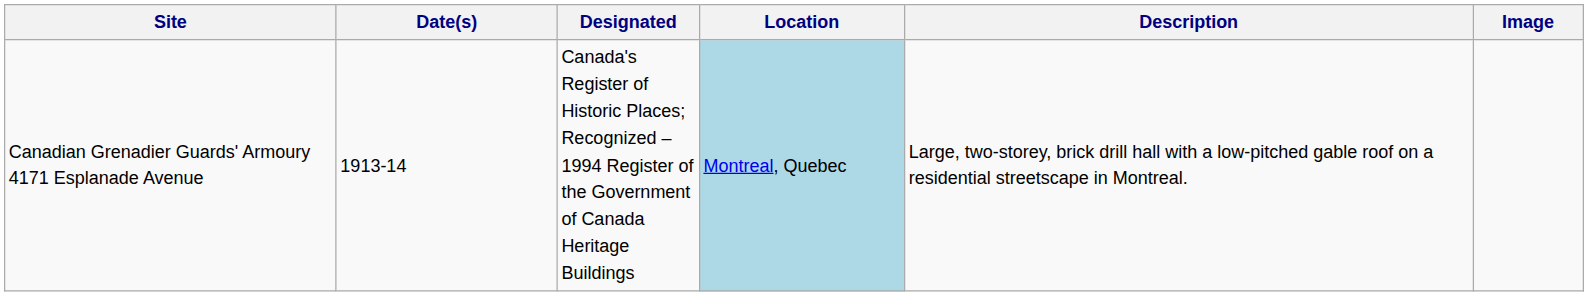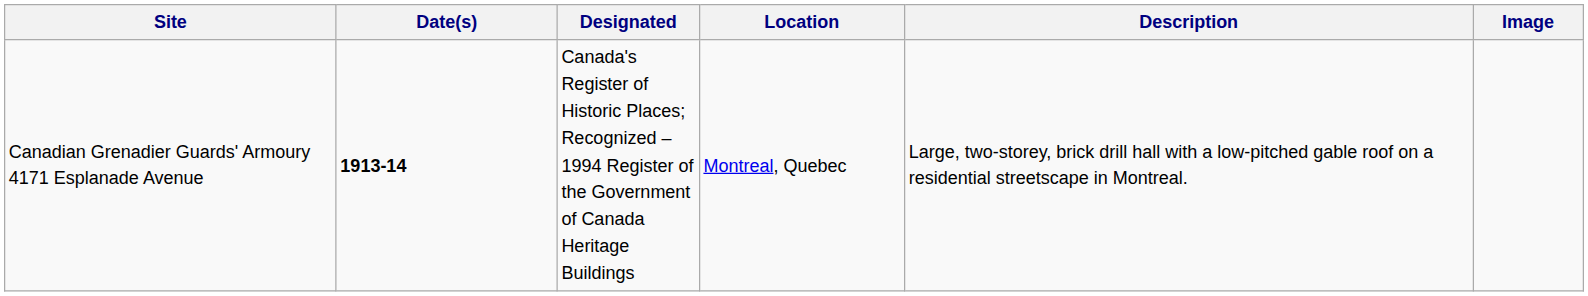(373, 165) normal -> (373, 165) bold
(775, 165) lightblue background -> (775, 165) no background
